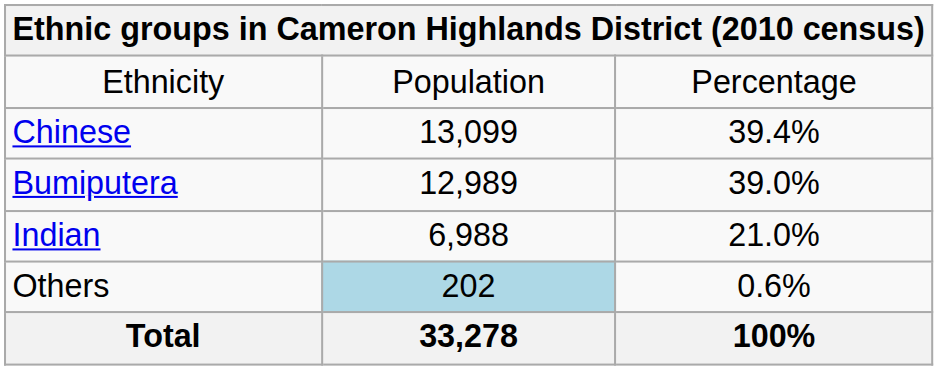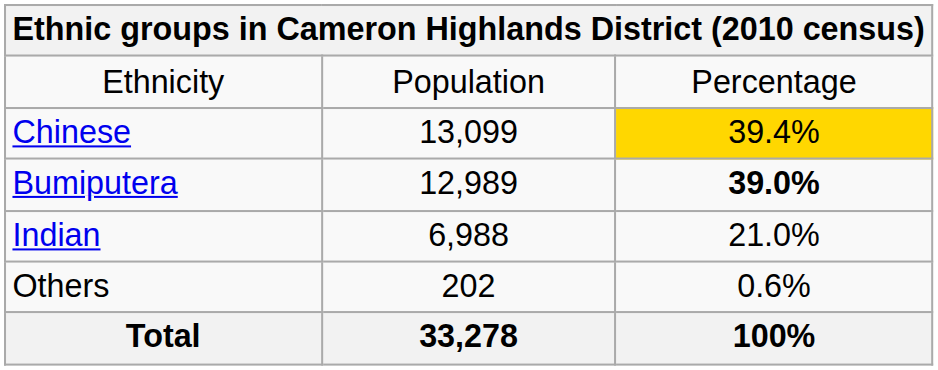(774, 132) no background -> (774, 132) gold background
(774, 183) normal -> (774, 183) bold
(469, 286) lightblue background -> (469, 286) no background
